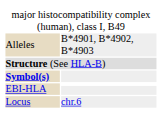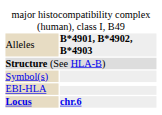(97, 45) normal -> (96, 45) bold
(27, 76) bold -> (27, 76) normal
(18, 102) normal -> (19, 102) bold
(71, 102) normal -> (71, 102) bold
